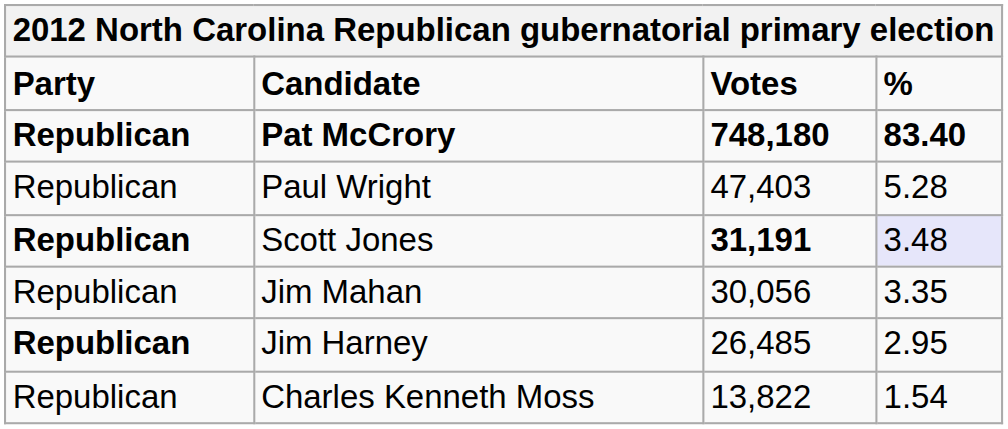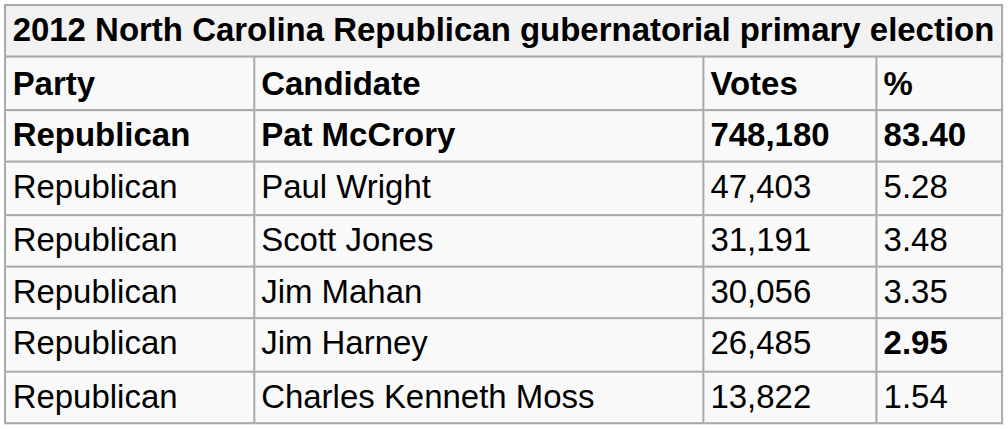(101, 239) bold -> (95, 239) normal
(761, 239) bold -> (761, 239) normal
(916, 239) lavender background -> (916, 239) no background
(101, 344) bold -> (95, 344) normal
(916, 344) normal -> (916, 344) bold
